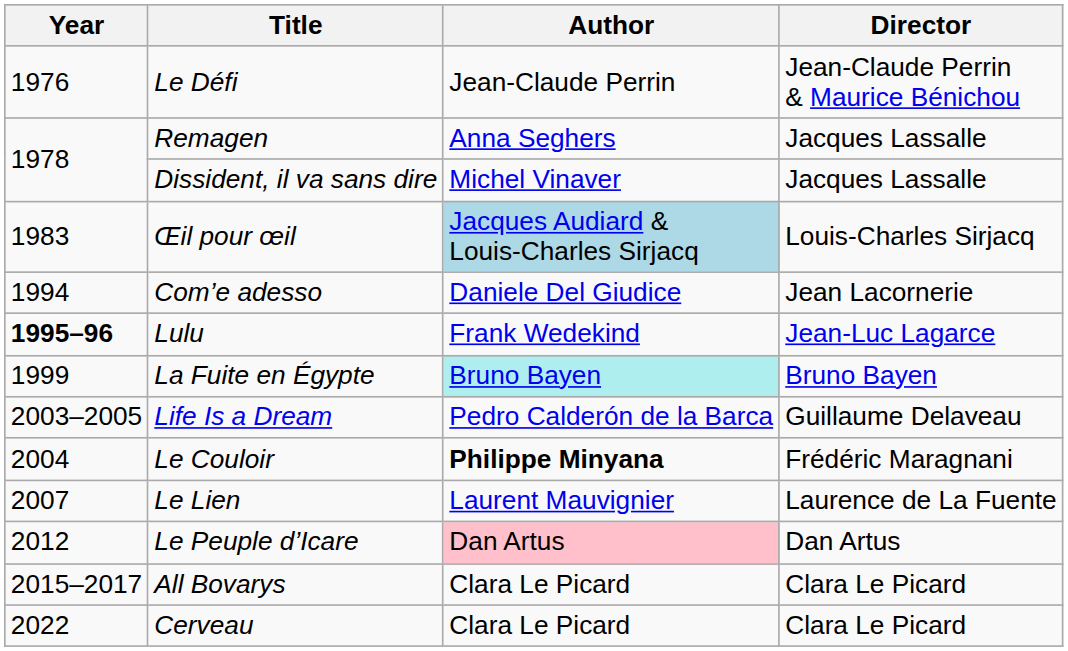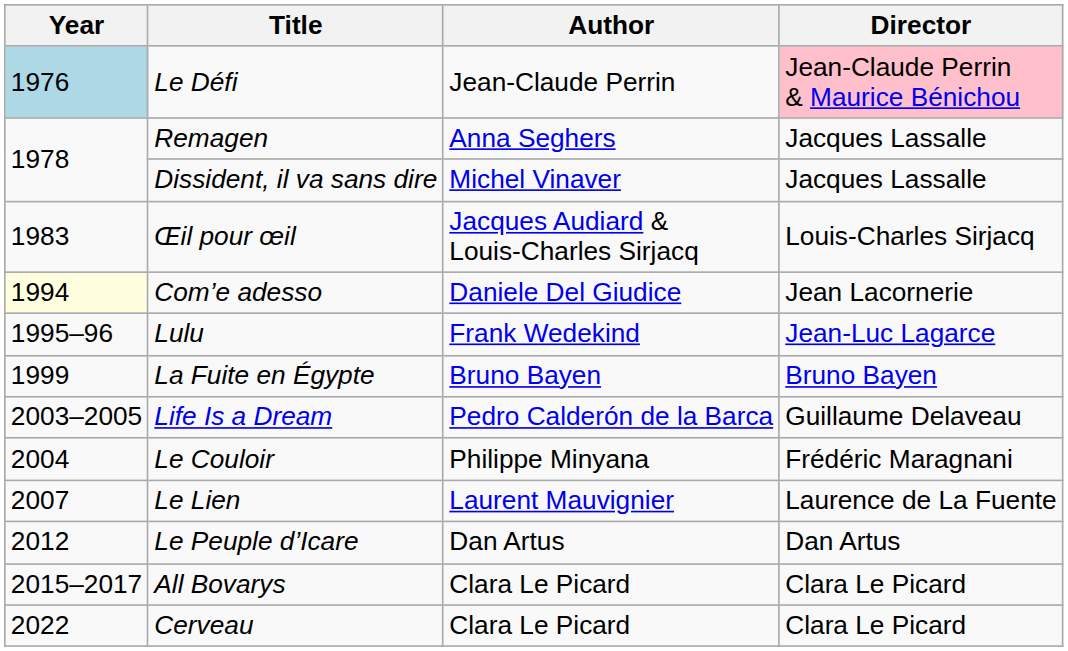(40, 81) no background -> (40, 81) lightblue background
(903, 81) no background -> (903, 81) pink background
(574, 236) lightblue background -> (574, 236) no background
(40, 292) no background -> (40, 292) lightyellow background
(62, 334) bold -> (62, 334) normal
(525, 375) paleturquoise background -> (525, 375) no background
(557, 458) bold -> (549, 458) normal
(507, 542) pink background -> (507, 542) no background
